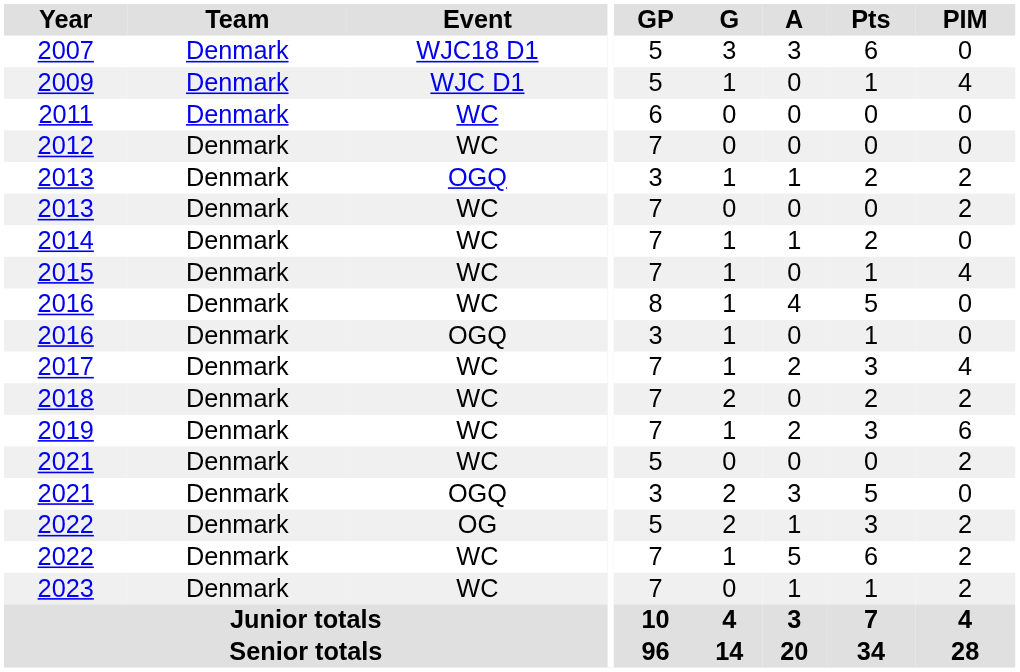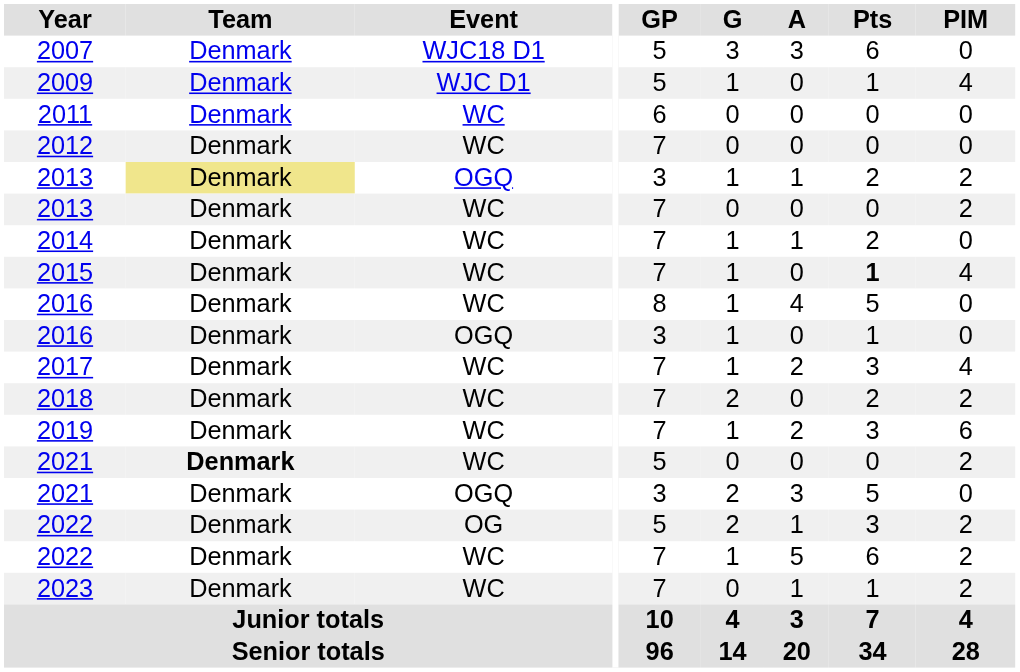(237, 177) no background -> (240, 177) khaki background
(871, 272) normal -> (873, 272) bold
(237, 461) normal -> (240, 461) bold
